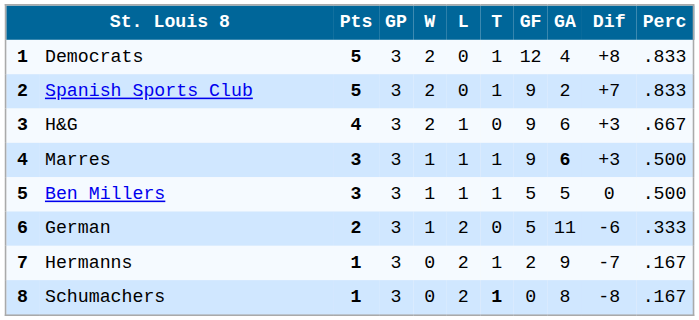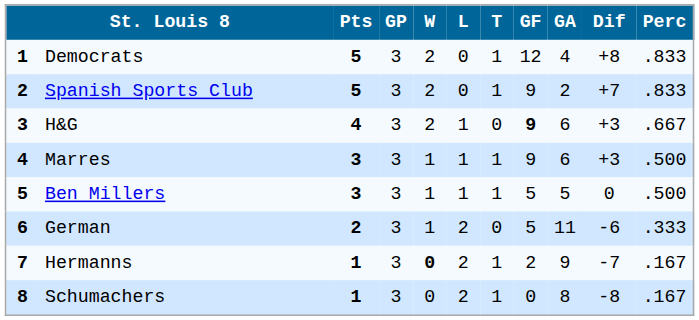(531, 126) normal -> (531, 126) bold
(565, 160) bold -> (565, 160) normal
(430, 263) normal -> (430, 263) bold
(497, 297) bold -> (497, 297) normal
